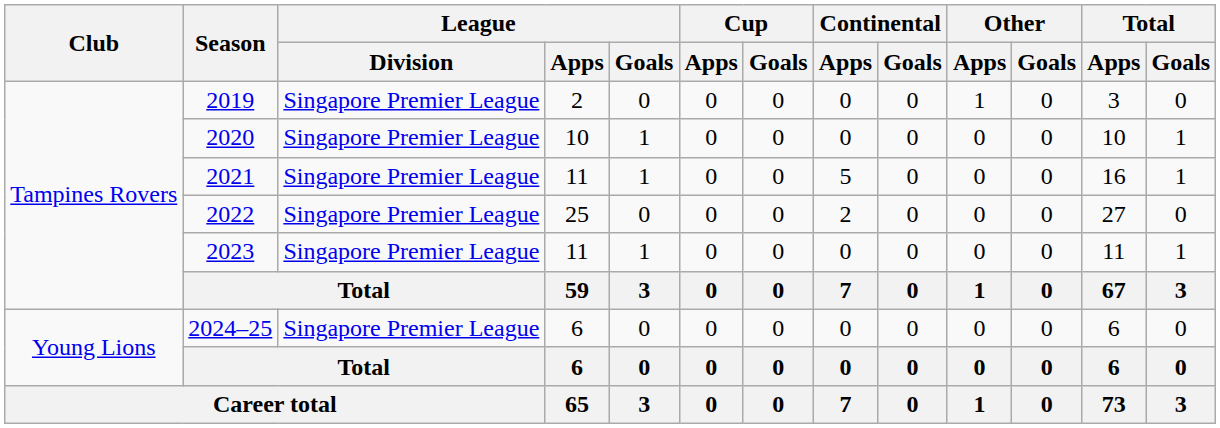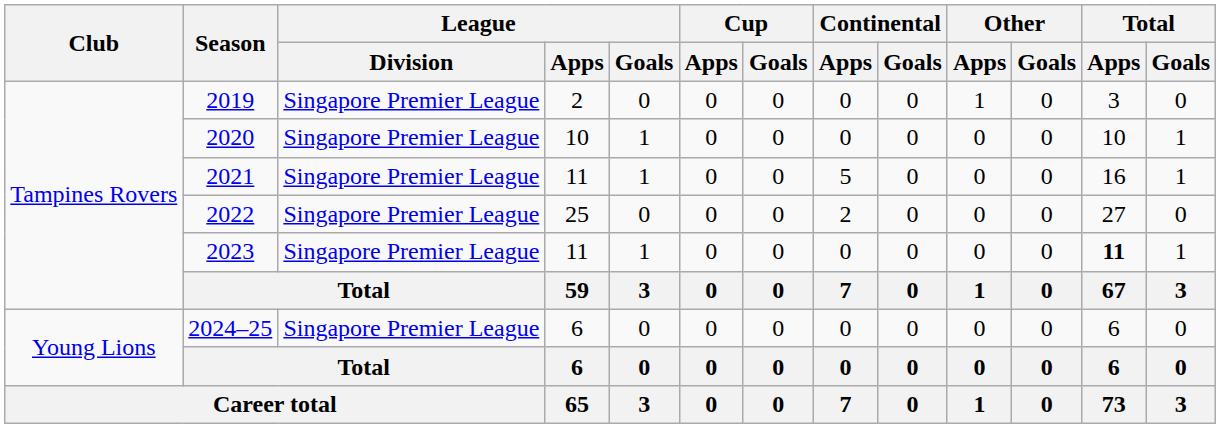(1114, 251) normal -> (1114, 251) bold
